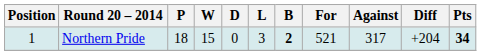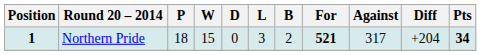(32, 38) normal -> (32, 38) bold
(289, 38) bold -> (289, 38) normal
(326, 38) normal -> (326, 38) bold
